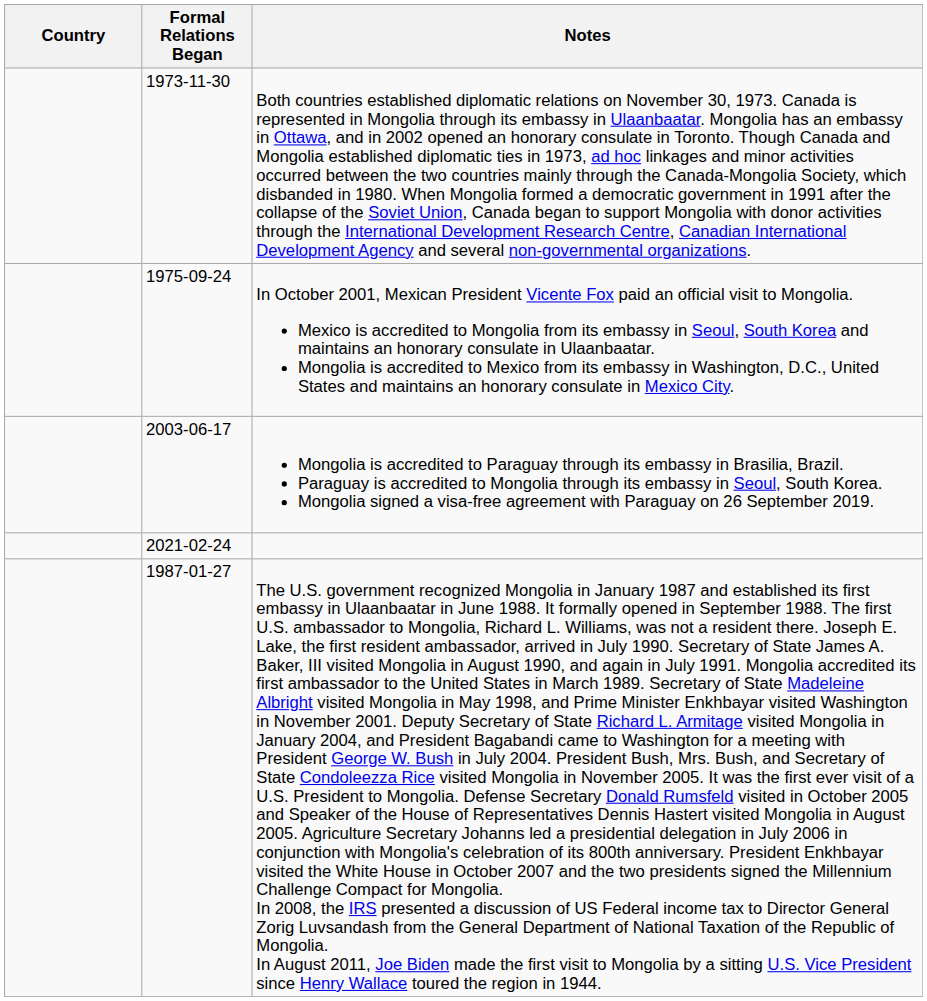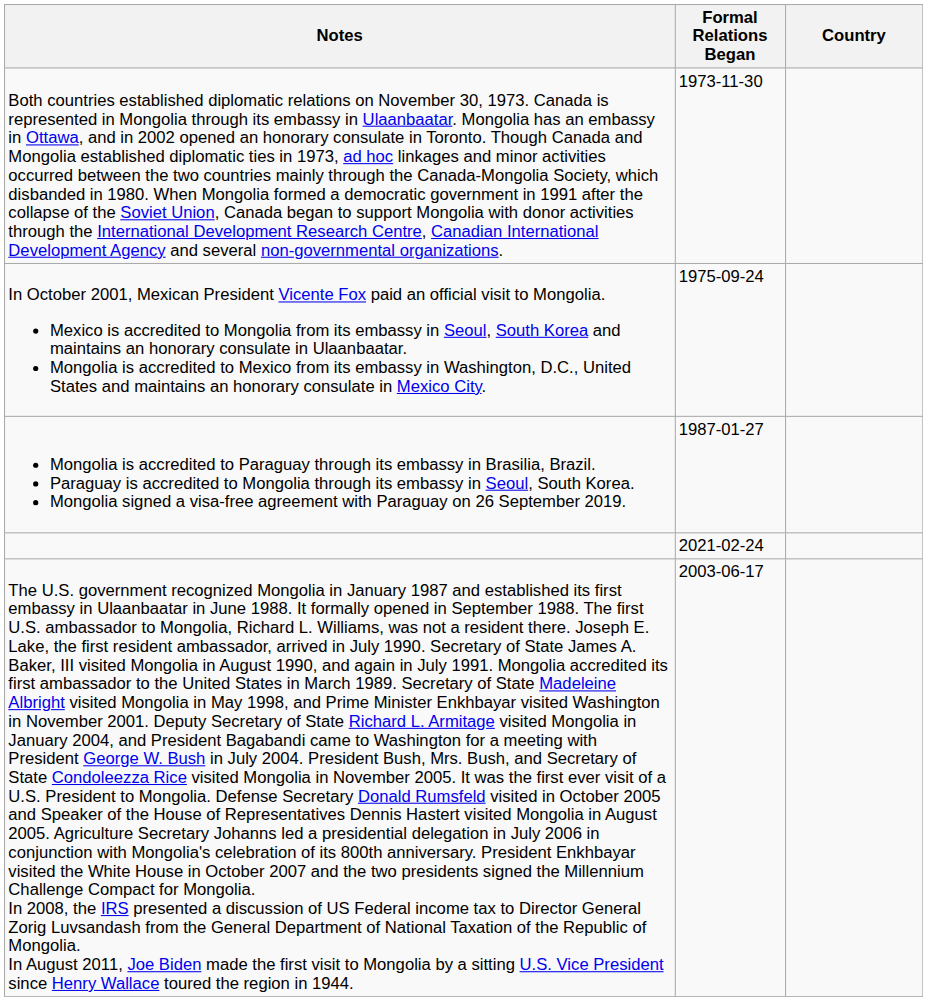columns swapped: (73, 36) <-> (588, 36)
(189, 429) 2003-06-17 -> (721, 429) 1987-01-27
(189, 571) 1987-01-27 -> (721, 571) 2003-06-17
